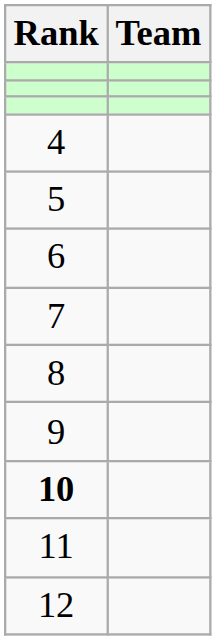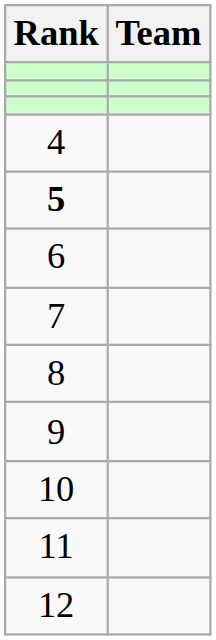(56, 199) normal -> (56, 199) bold
(56, 488) bold -> (56, 488) normal
